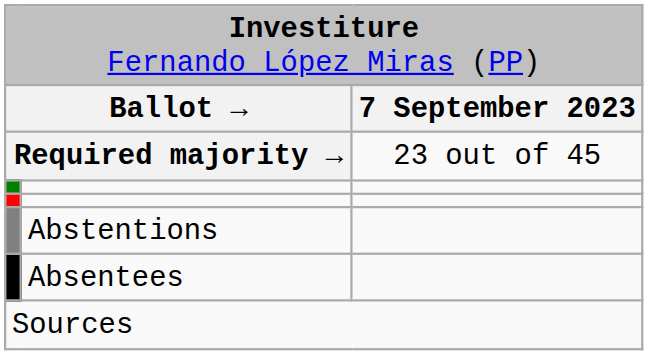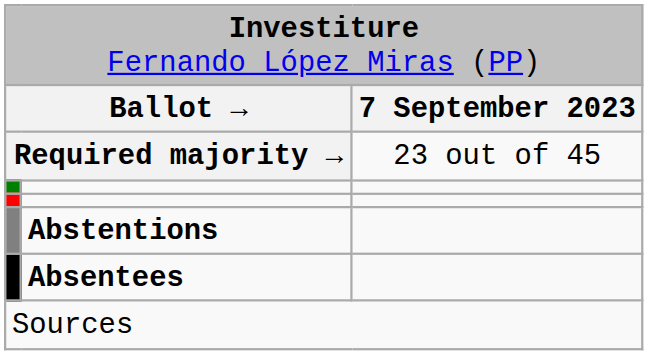(123, 231) normal -> (123, 231) bold
(106, 278) normal -> (106, 278) bold
